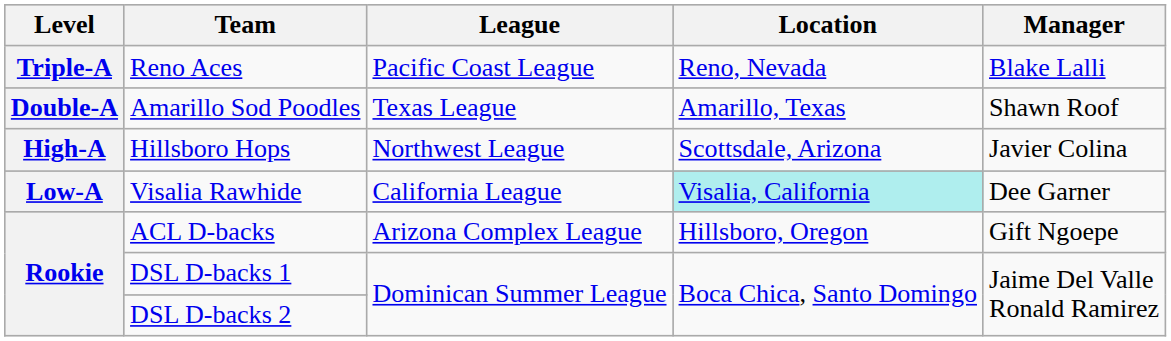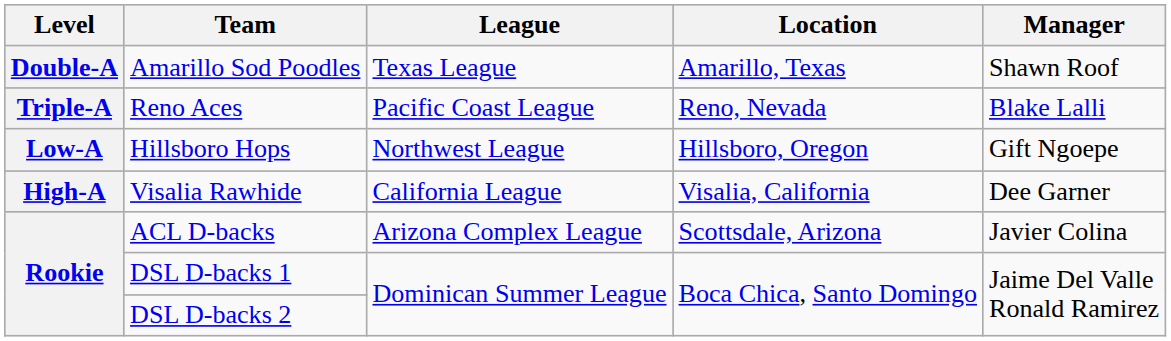rows swapped: (186, 66) <-> (245, 107)
(64, 149) High-A -> (64, 149) Low-A
(780, 149) Scottsdale, Arizona -> (773, 149) Hillsboro, Oregon
(1058, 149) Javier Colina -> (1054, 149) Gift Ngoepe
(64, 190) Low-A -> (64, 190) High-A
(774, 190) paleturquoise background -> (774, 190) no background
(773, 231) Hillsboro, Oregon -> (780, 231) Scottsdale, Arizona
(1054, 231) Gift Ngoepe -> (1058, 231) Javier Colina
